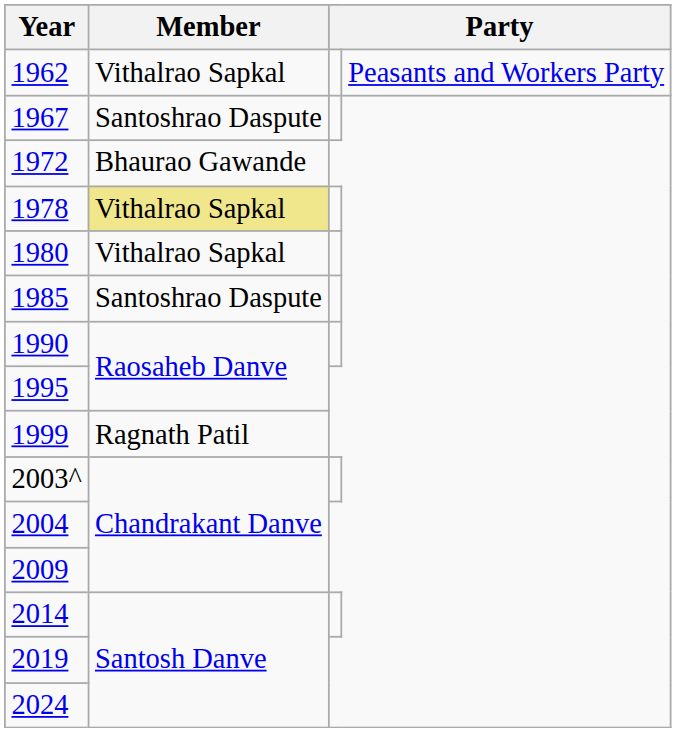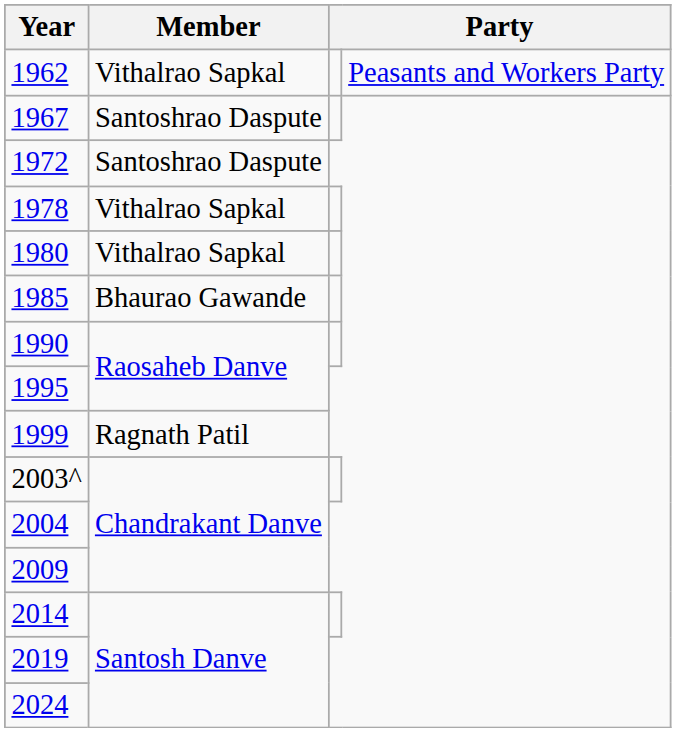(200, 162) Bhaurao Gawande -> (208, 162) Santoshrao Daspute
(190, 207) khaki background -> (190, 207) no background
(208, 298) Santoshrao Daspute -> (200, 298) Bhaurao Gawande
